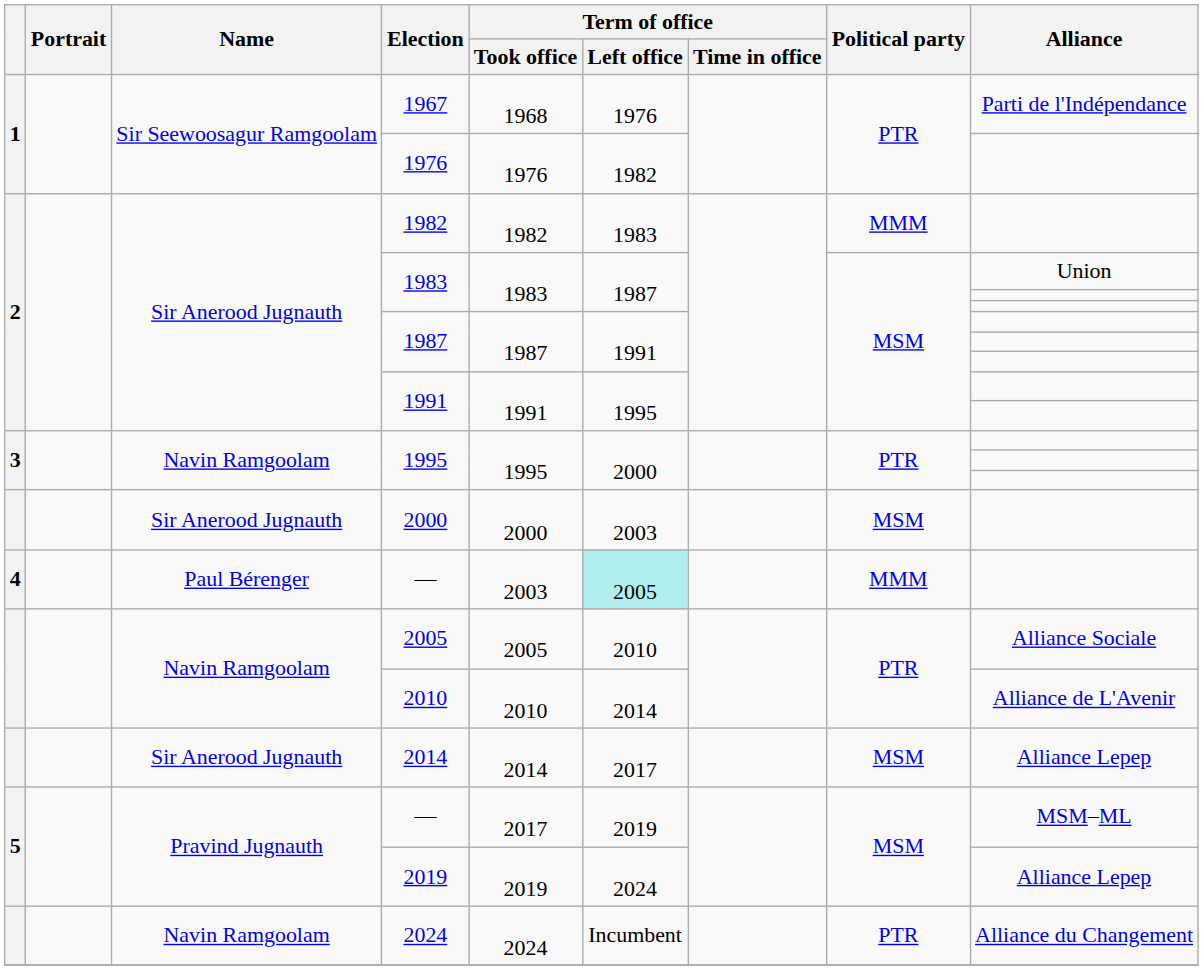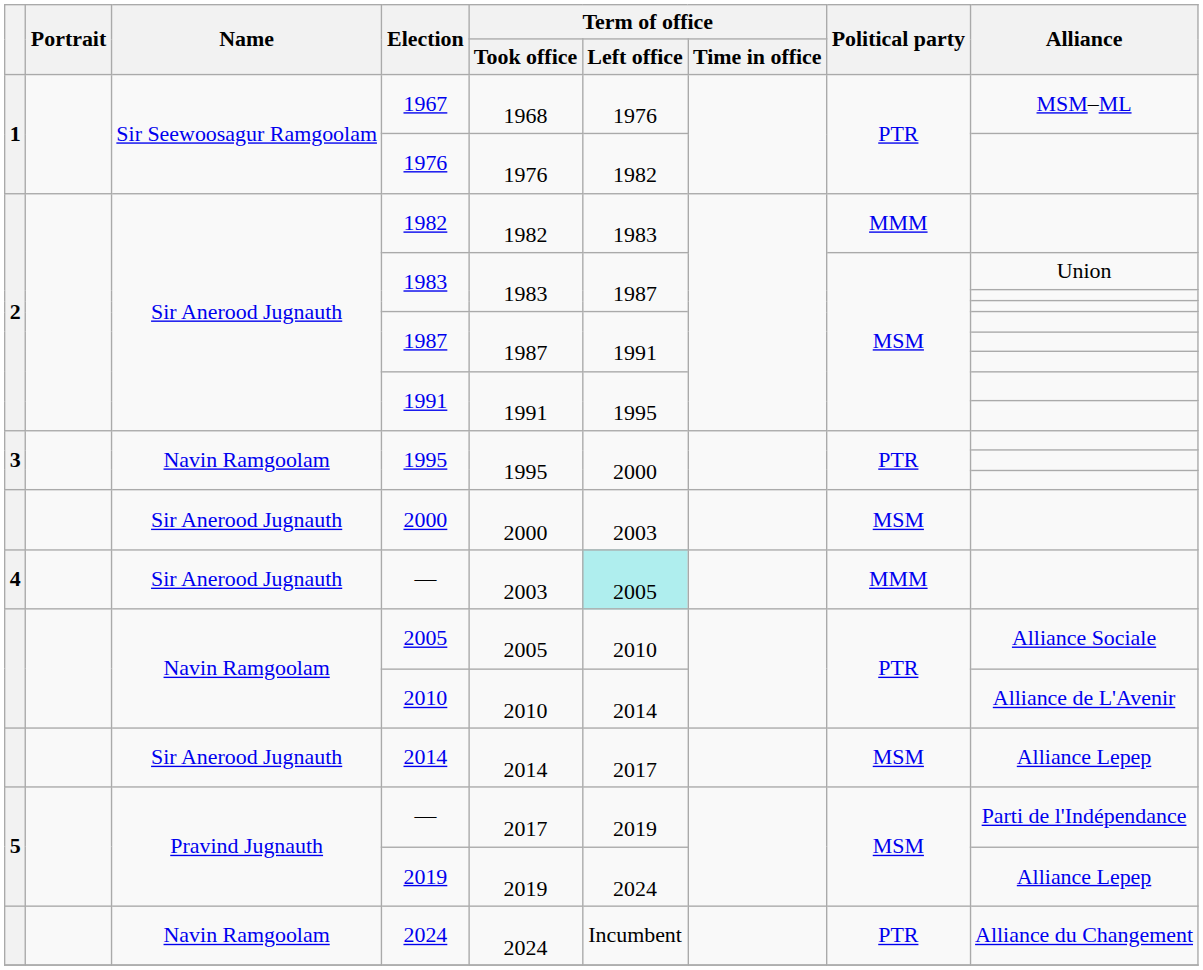(1084, 103) Parti de l'Indépendance -> (1084, 103) MSM–ML
(247, 579) Paul Bérenger -> (247, 579) Sir Anerood Jugnauth
(1084, 816) MSM–ML -> (1084, 816) Parti de l'Indépendance
